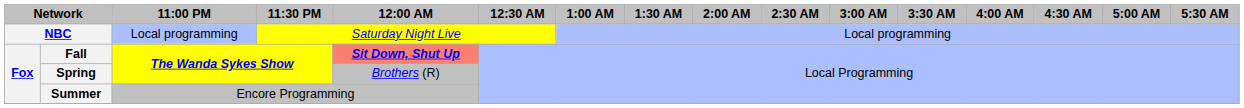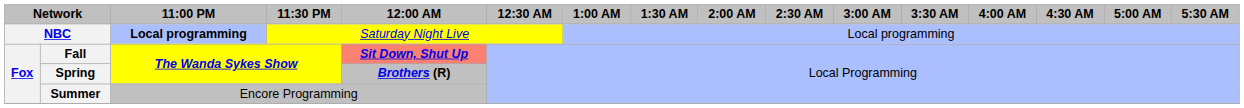(184, 34) normal -> (189, 34) bold
(406, 73) normal -> (414, 73) bold
